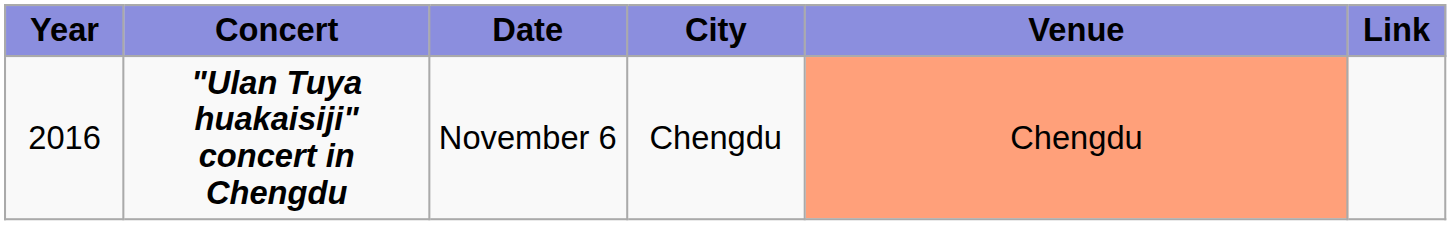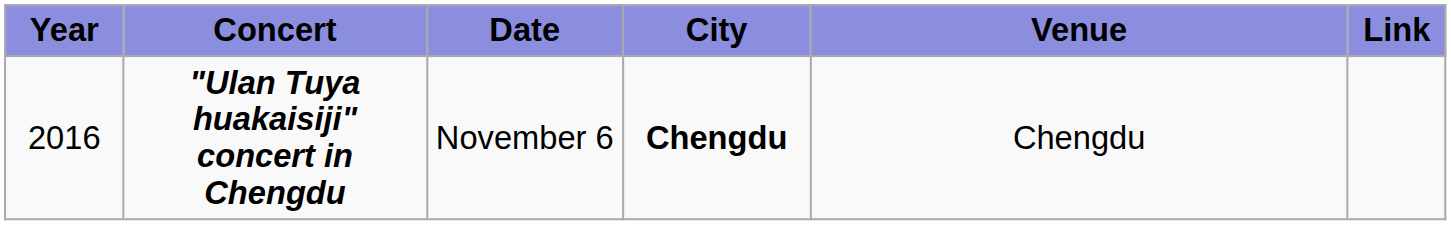(716, 137) normal -> (717, 137) bold
(1076, 137) lightsalmon background -> (1079, 137) no background
